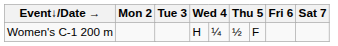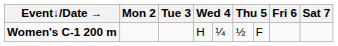(60, 32) normal -> (62, 32) bold
